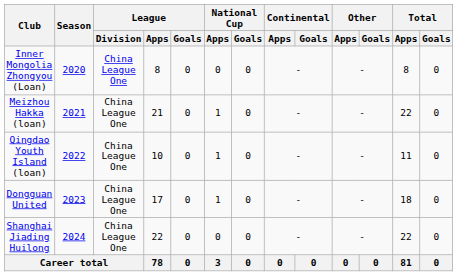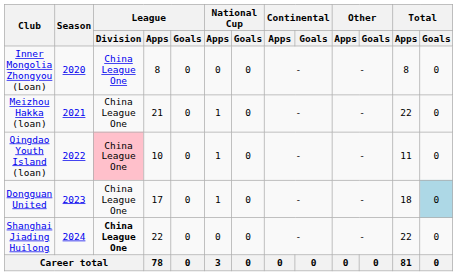(119, 156) no background -> (119, 156) pink background
(436, 199) no background -> (436, 199) lightblue background
(119, 236) normal -> (119, 236) bold
